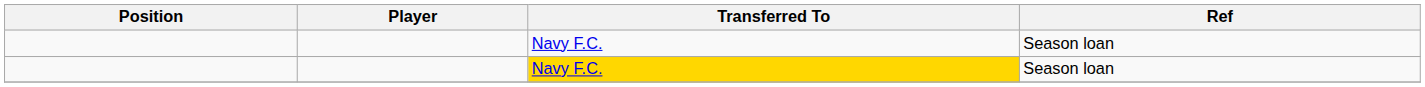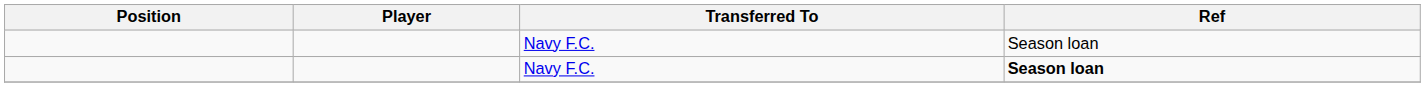(567, 69) gold background -> (559, 69) no background
(1069, 69) normal -> (1056, 69) bold
